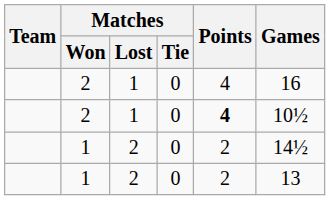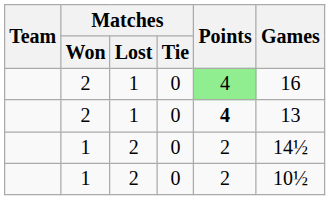(225, 83) no background -> (225, 83) lightgreen background
(290, 115) 10½ -> (290, 115) 13
(290, 178) 13 -> (290, 178) 10½
